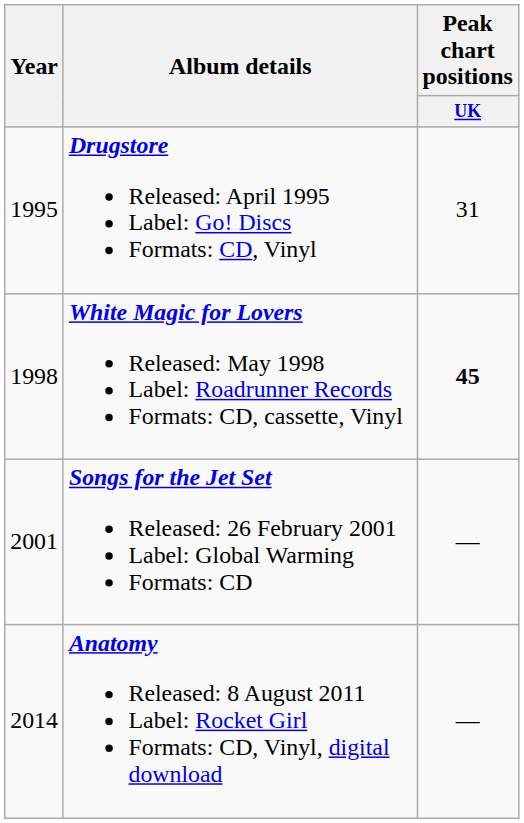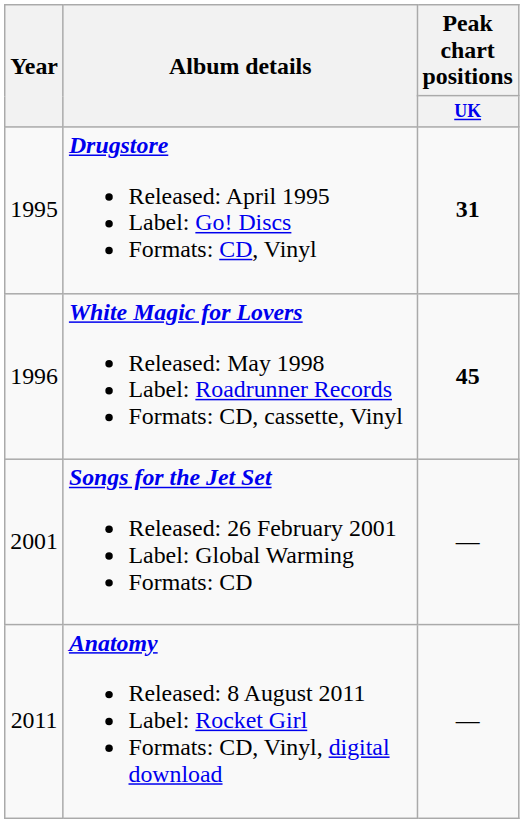(468, 209) normal -> (468, 209) bold
(34, 375) 1998 -> (34, 375) 1996
(34, 721) 2014 -> (34, 721) 2011
